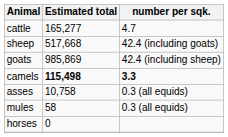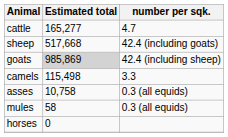(63, 60) no background -> (63, 60) lightgrey background
(63, 76) bold -> (63, 76) normal
(129, 76) bold -> (129, 76) normal
